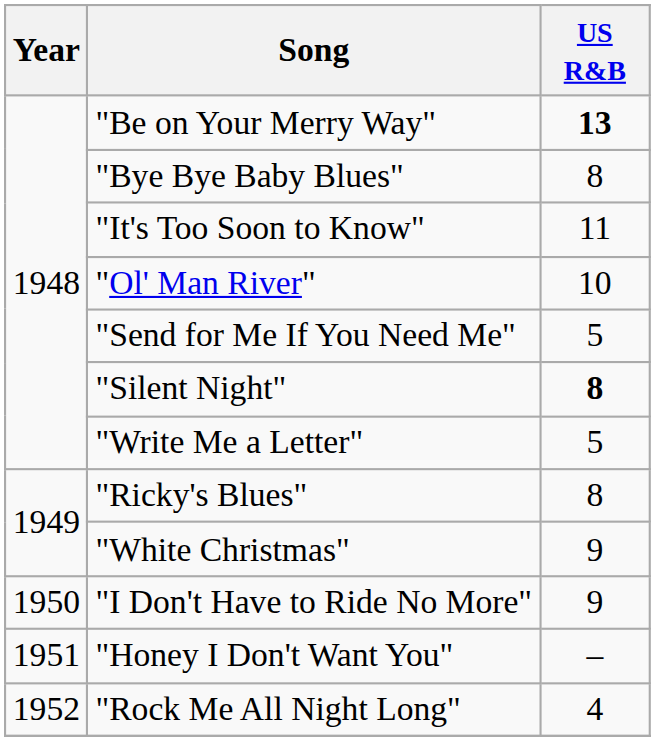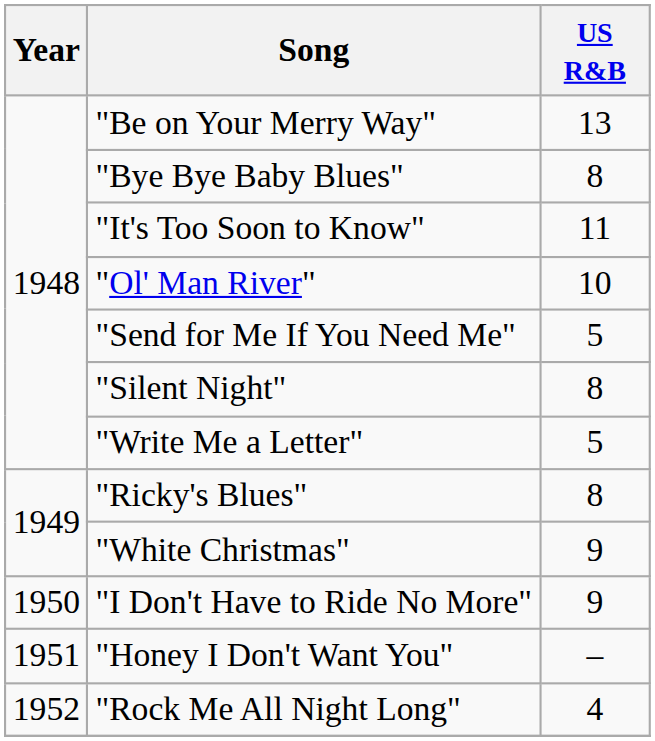(595, 122) bold -> (595, 122) normal
(595, 388) bold -> (595, 388) normal
